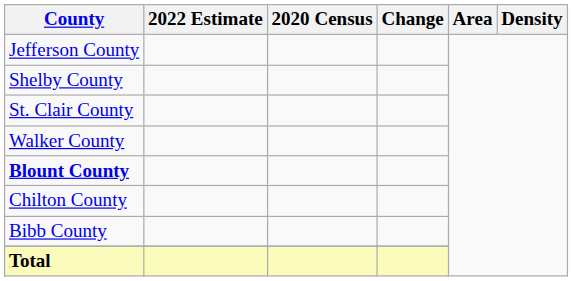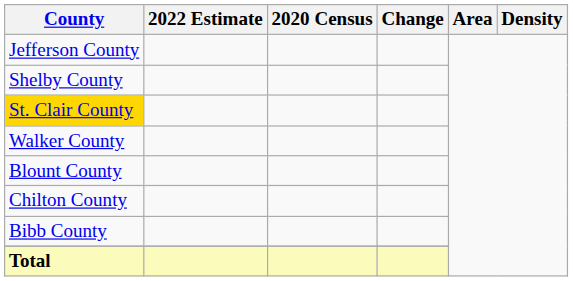(71, 110) no background -> (71, 110) gold background
(69, 170) bold -> (65, 170) normal
